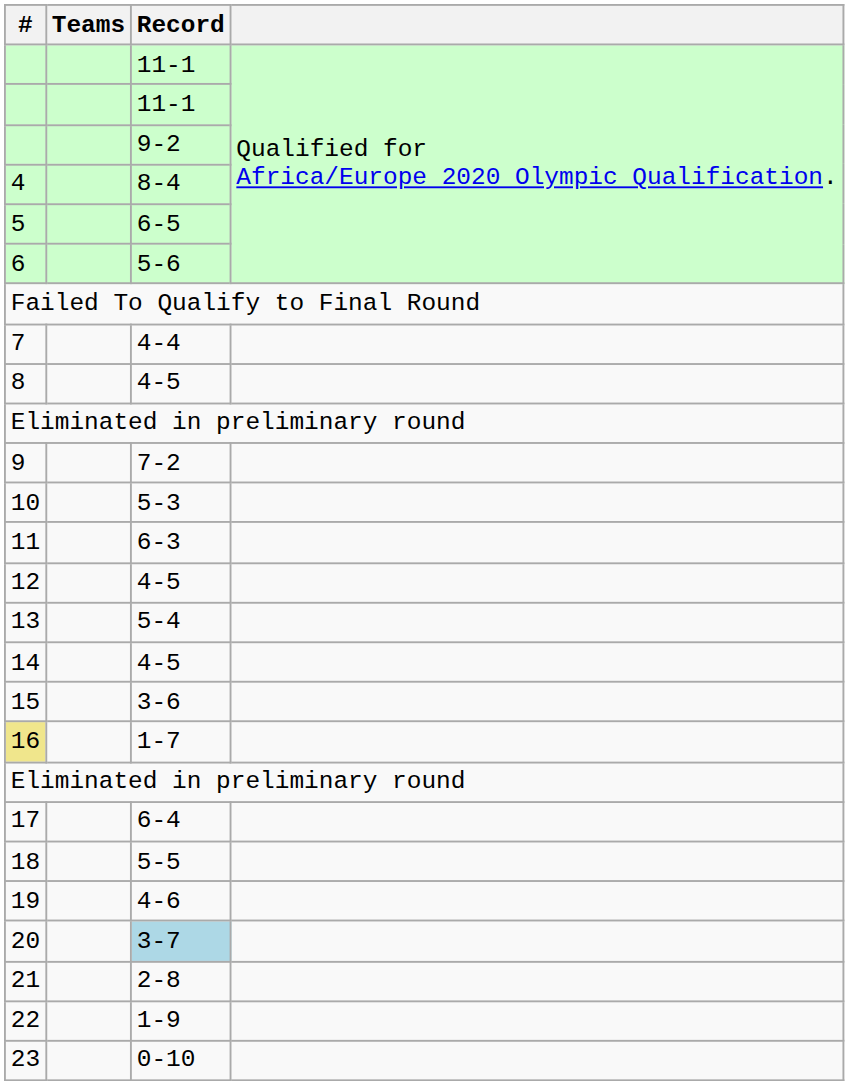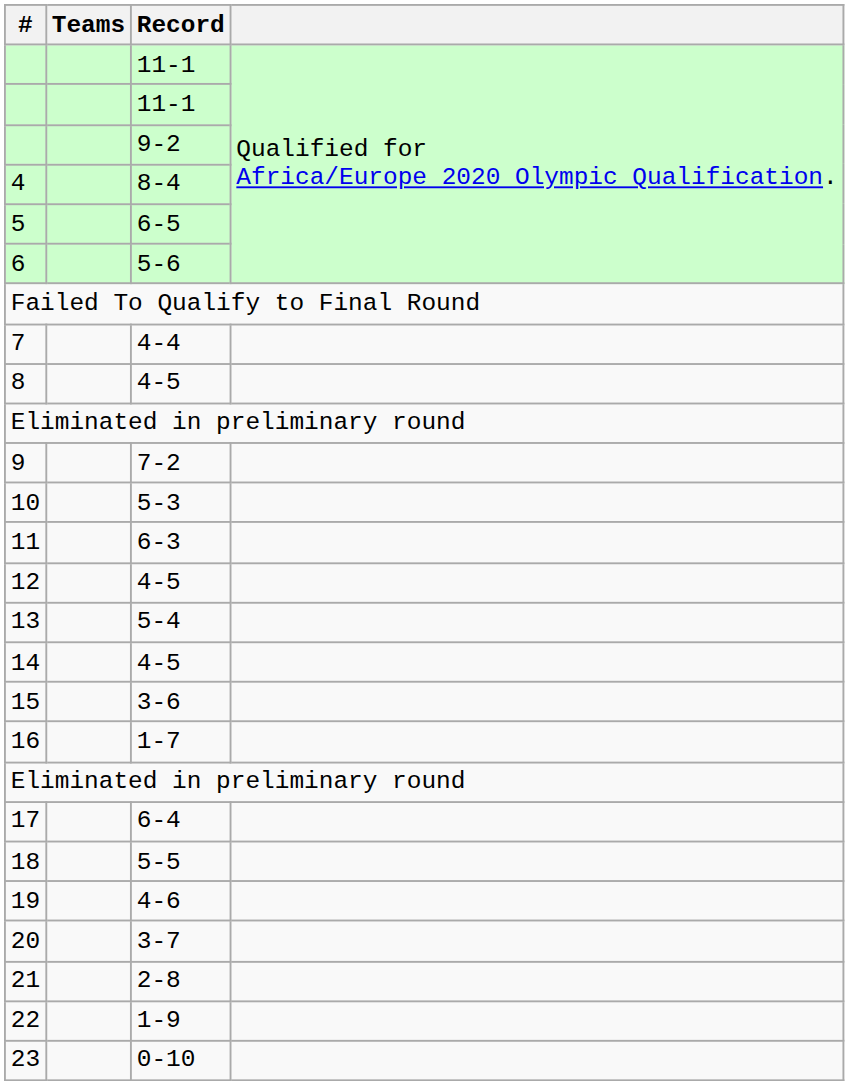(25, 742) khaki background -> (25, 742) no background
(159, 941) lightblue background -> (159, 941) no background
